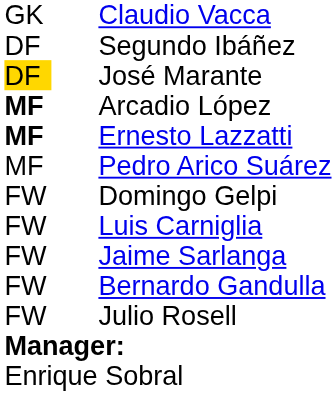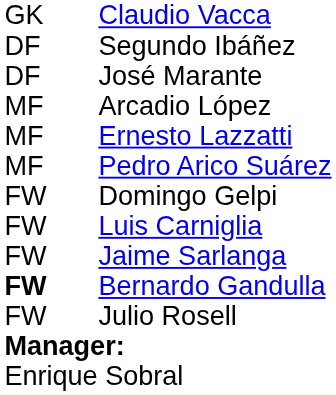(22, 75) gold background -> (22, 75) no background
(24, 105) bold -> (24, 105) normal
(24, 135) bold -> (24, 135) normal
(25, 286) normal -> (25, 286) bold
